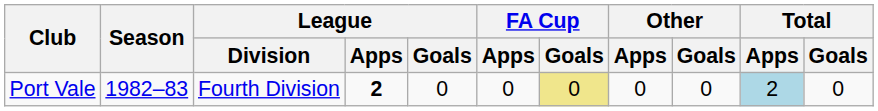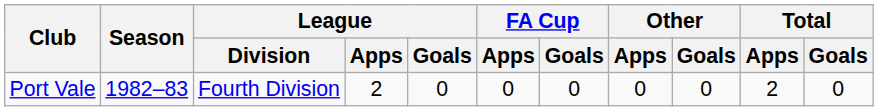(376, 88) bold -> (376, 88) normal
(574, 88) khaki background -> (574, 88) no background
(772, 88) lightblue background -> (772, 88) no background
